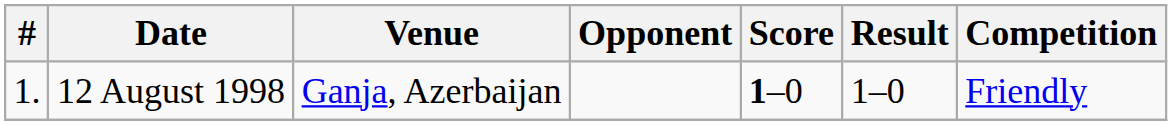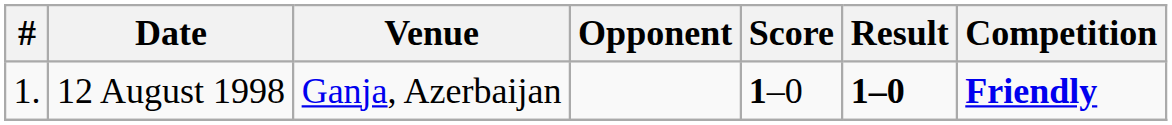(878, 90) normal -> (878, 90) bold
(1026, 90) normal -> (1031, 90) bold
